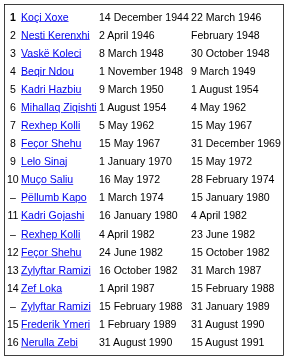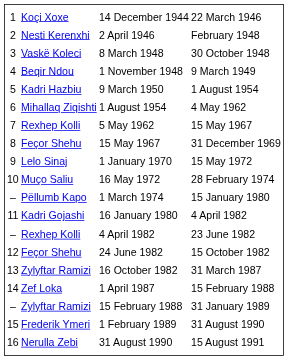(13, 17) bold -> (13, 17) normal
